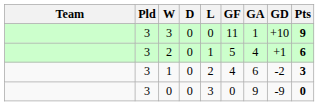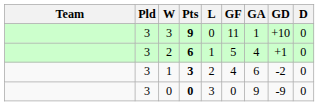columns swapped: (190, 14) <-> (303, 14)
